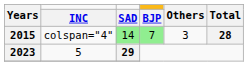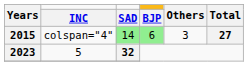(152, 35) 7 -> (152, 35) 6
(225, 35) 28 -> (225, 35) 27
(128, 52) 29 -> (128, 52) 32
